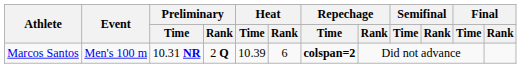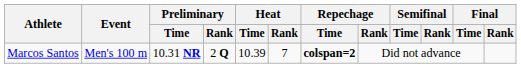(284, 53) 6 -> (284, 53) 7
